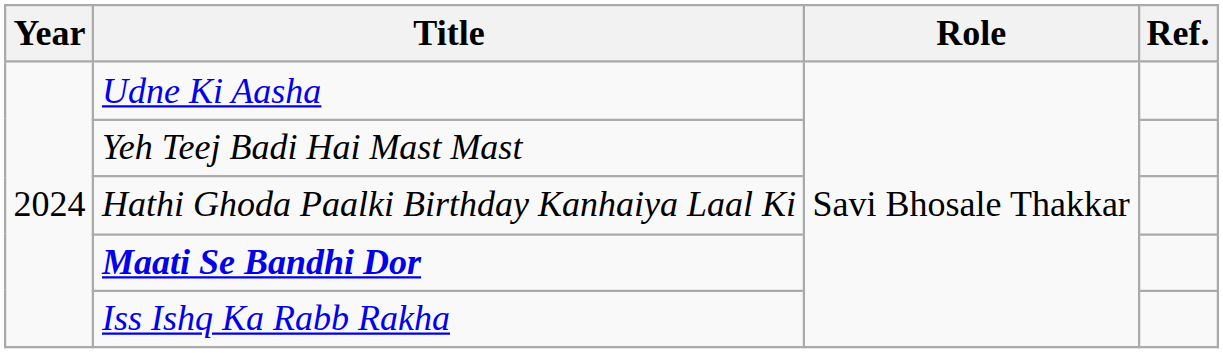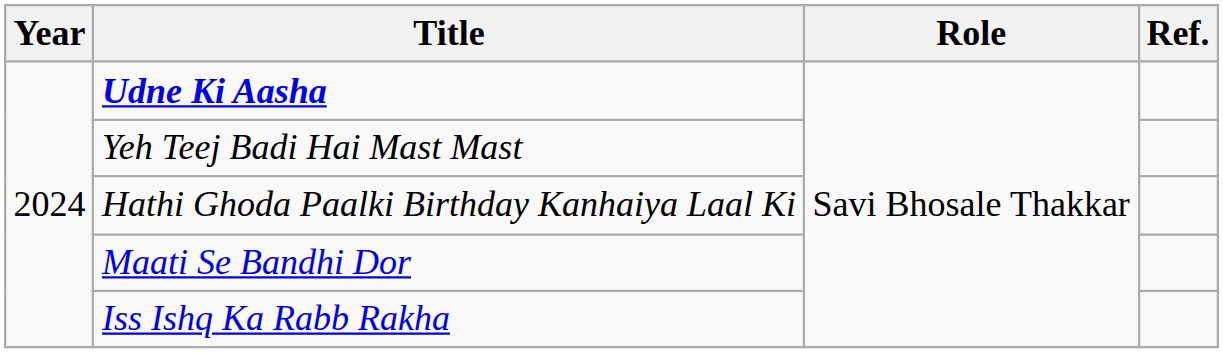(212, 90) normal -> (214, 90) bold
(262, 261) bold -> (257, 261) normal
